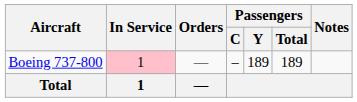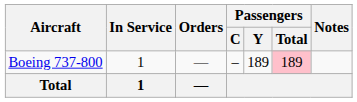(141, 62) pink background -> (141, 62) no background
(292, 62) no background -> (292, 62) pink background
